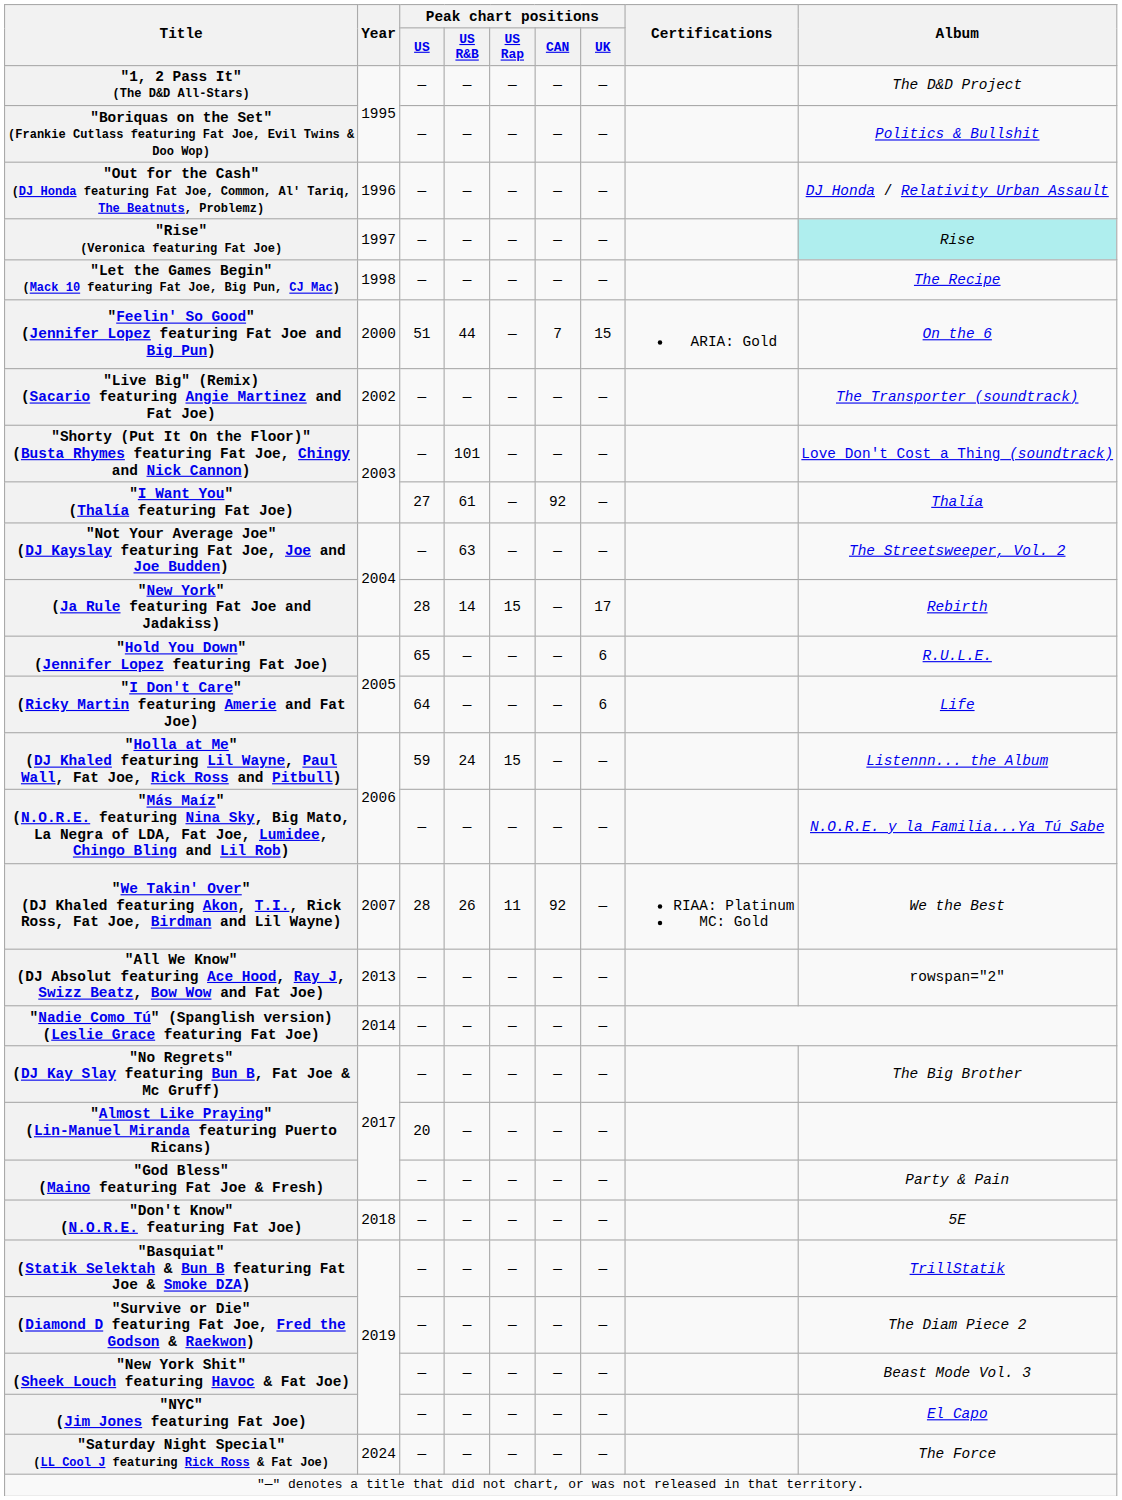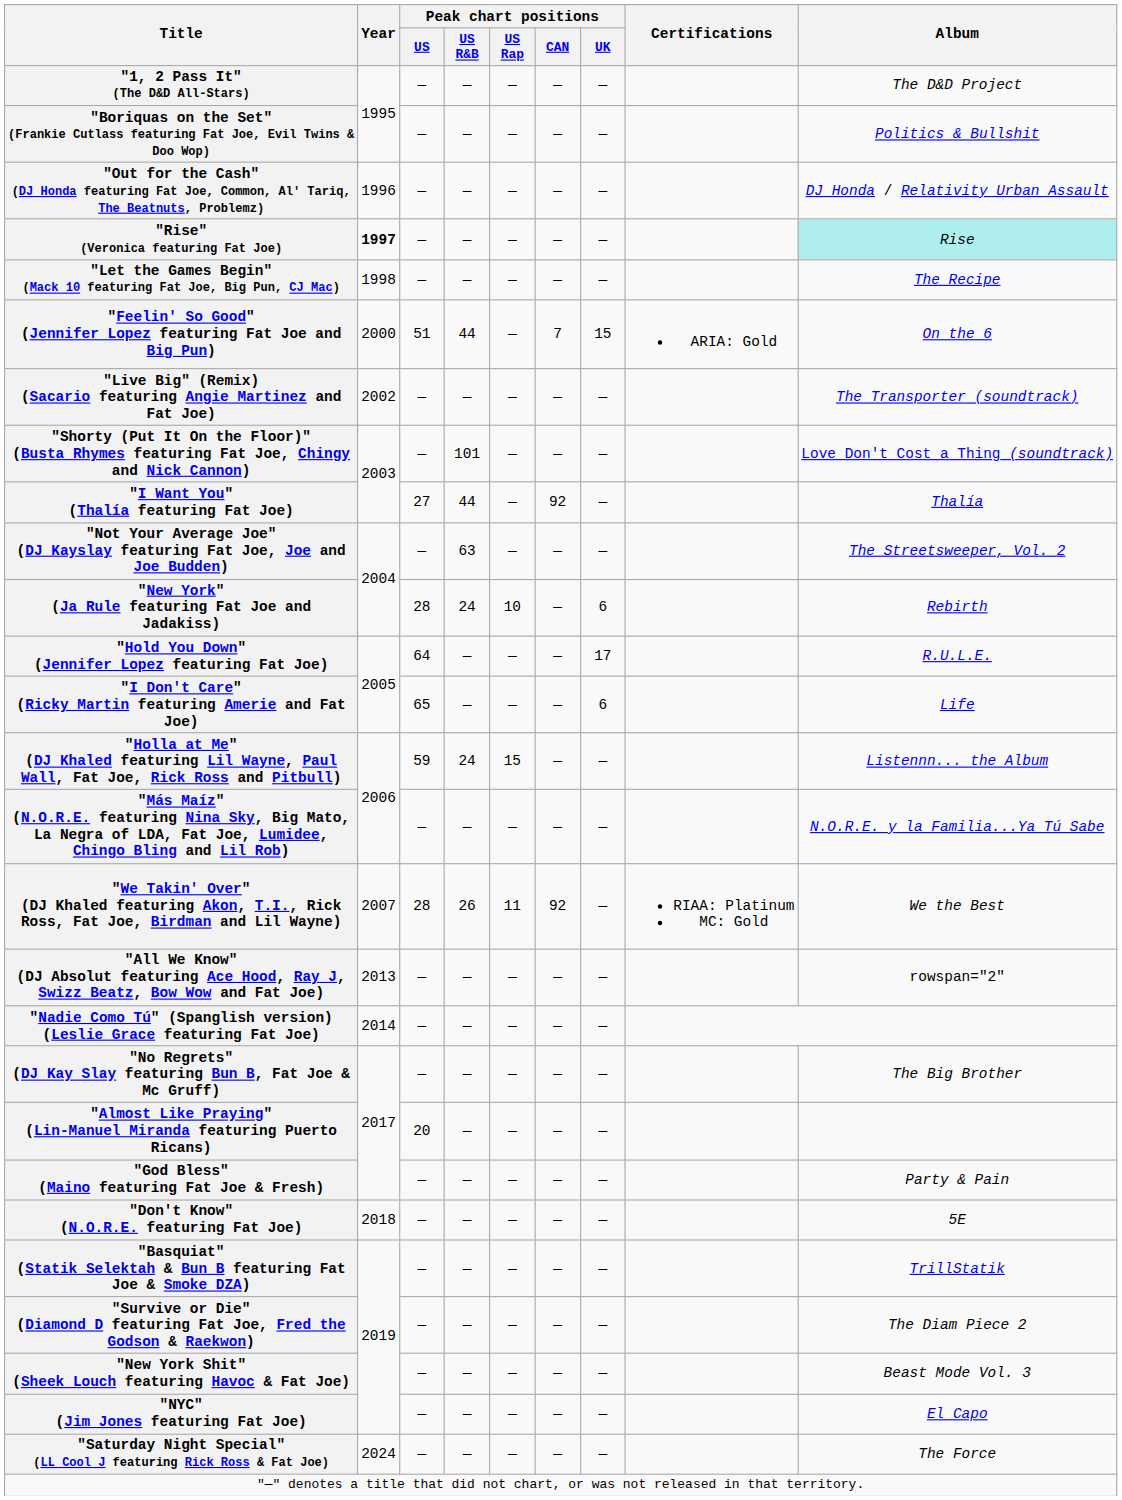(379, 239) normal -> (379, 239) bold
(467, 502) 61 -> (467, 502) 44
(467, 608) 14 -> (467, 608) 24
(512, 608) 15 -> (512, 608) 10
(603, 608) 17 -> (603, 608) 6
(422, 656) 65 -> (422, 656) 64
(603, 656) 6 -> (603, 656) 17
(422, 705) 64 -> (422, 705) 65
